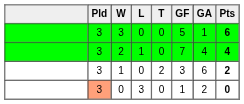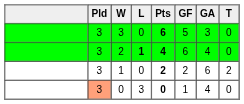columns swapped: (161, 14) <-> (227, 14)
(204, 33) 1 -> (207, 33) 3
(141, 52) normal -> (141, 52) bold
(182, 52) 7 -> (185, 52) 6
(182, 70) 3 -> (185, 70) 2
(204, 89) 2 -> (207, 89) 4
